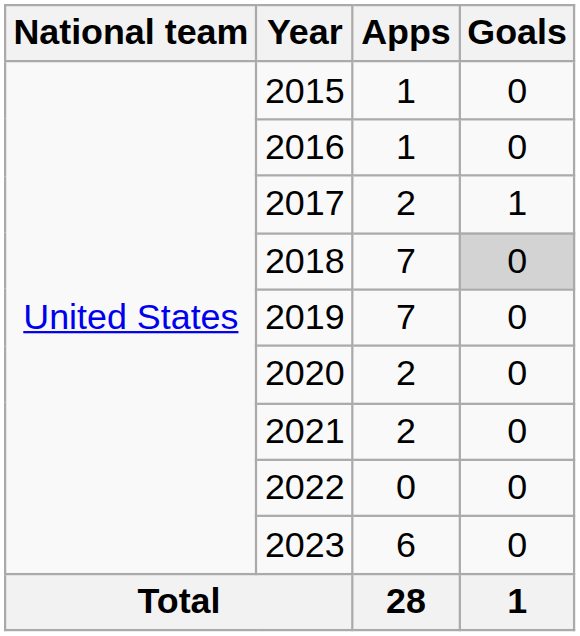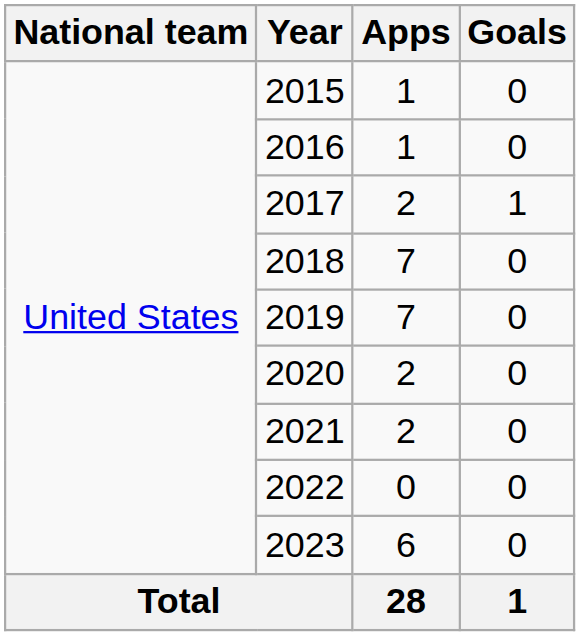(517, 260) lightgrey background -> (517, 260) no background
